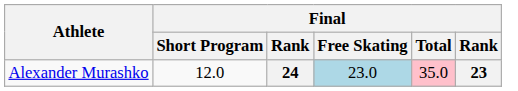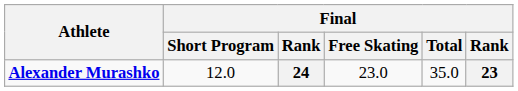(79, 73) normal -> (84, 73) bold
(362, 73) lightblue background -> (373, 73) no background
(433, 73) pink background -> (444, 73) no background
